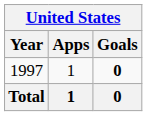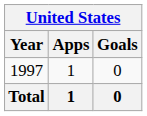(117, 70) bold -> (117, 70) normal
